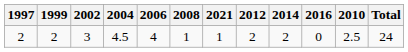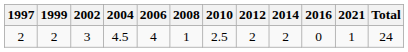columns swapped: (352, 15) <-> (219, 15)
